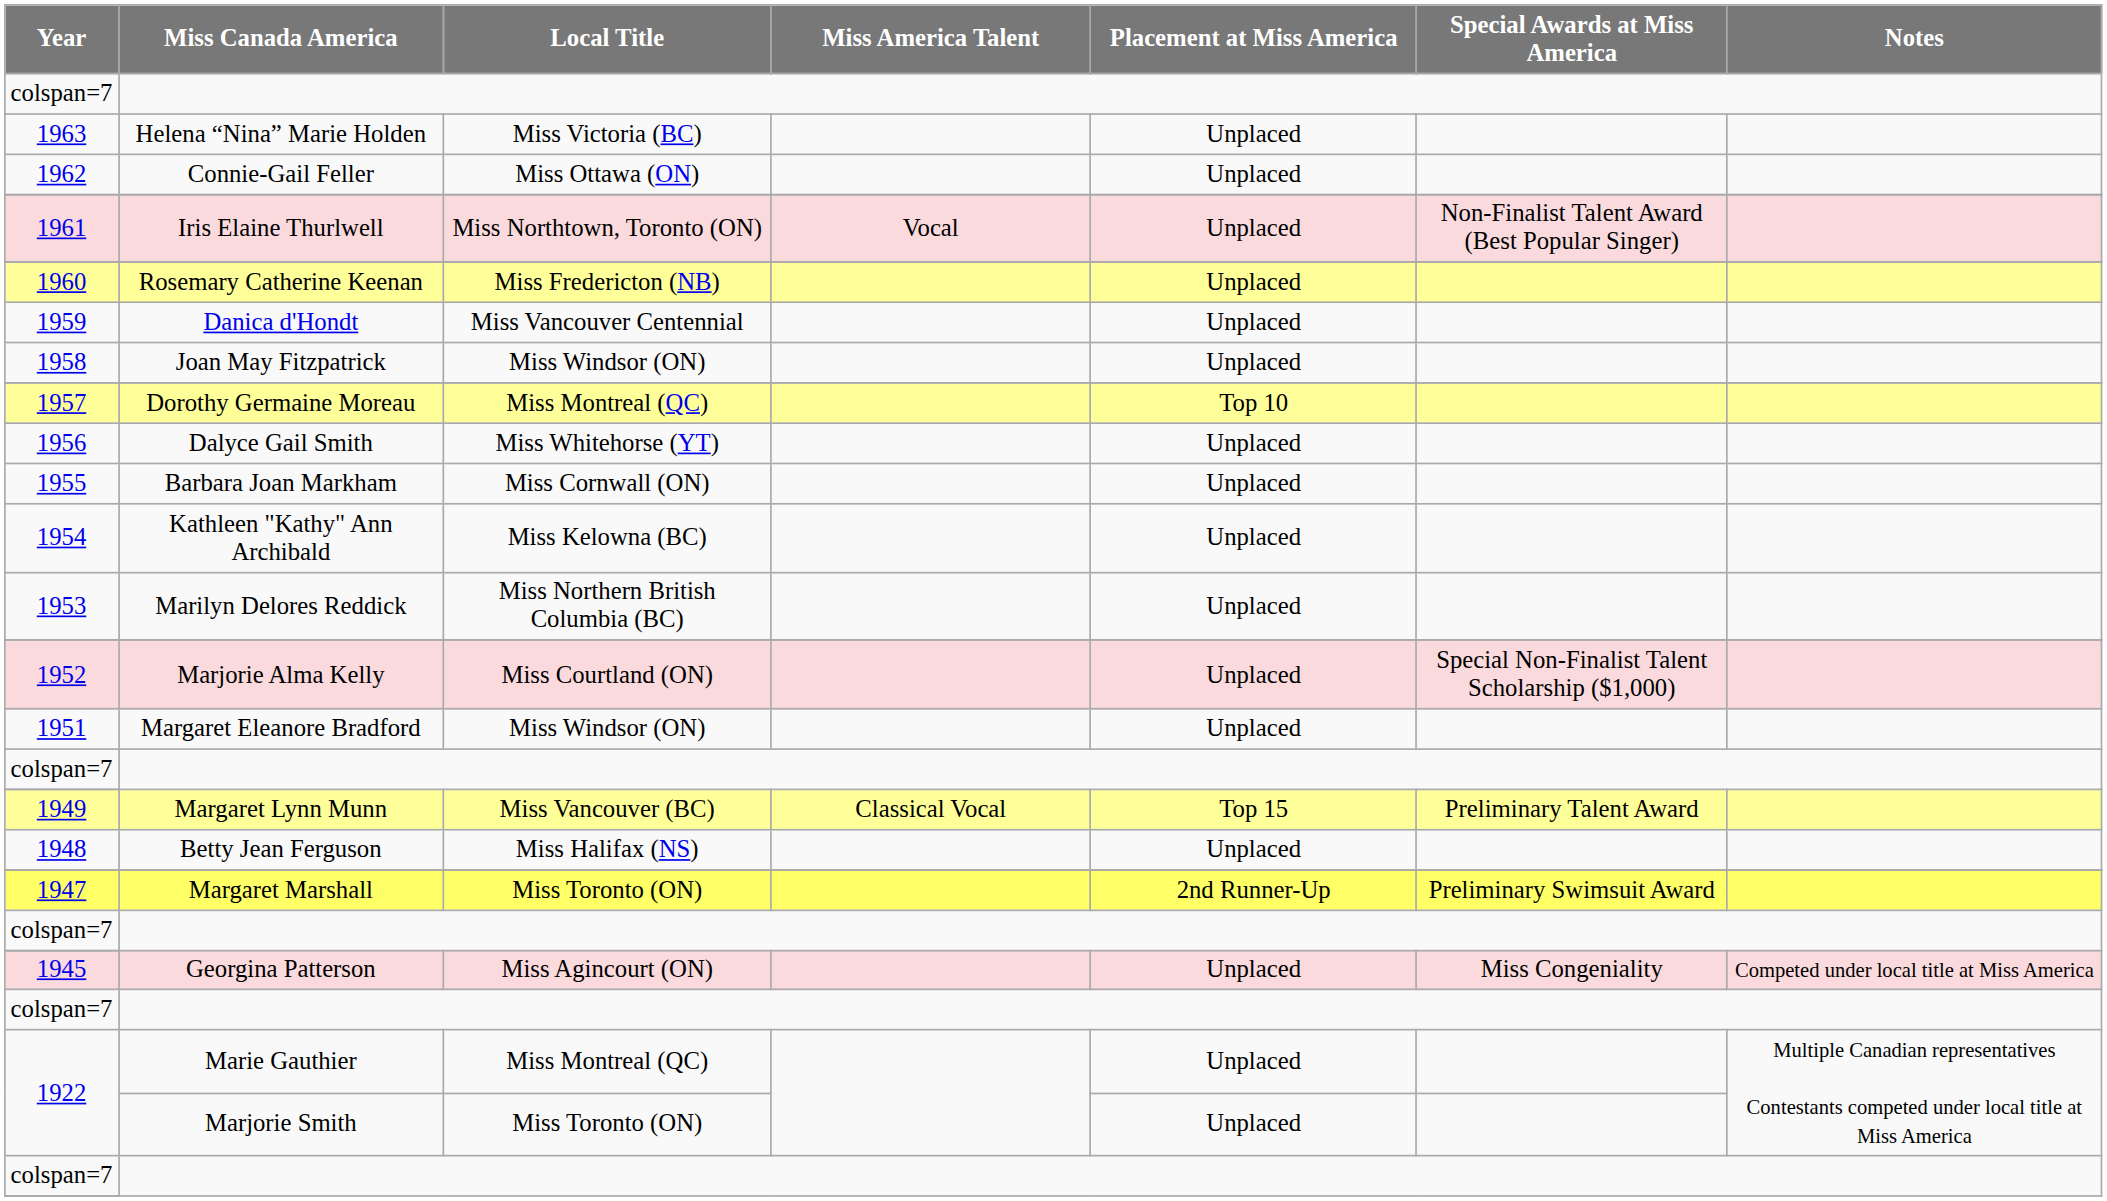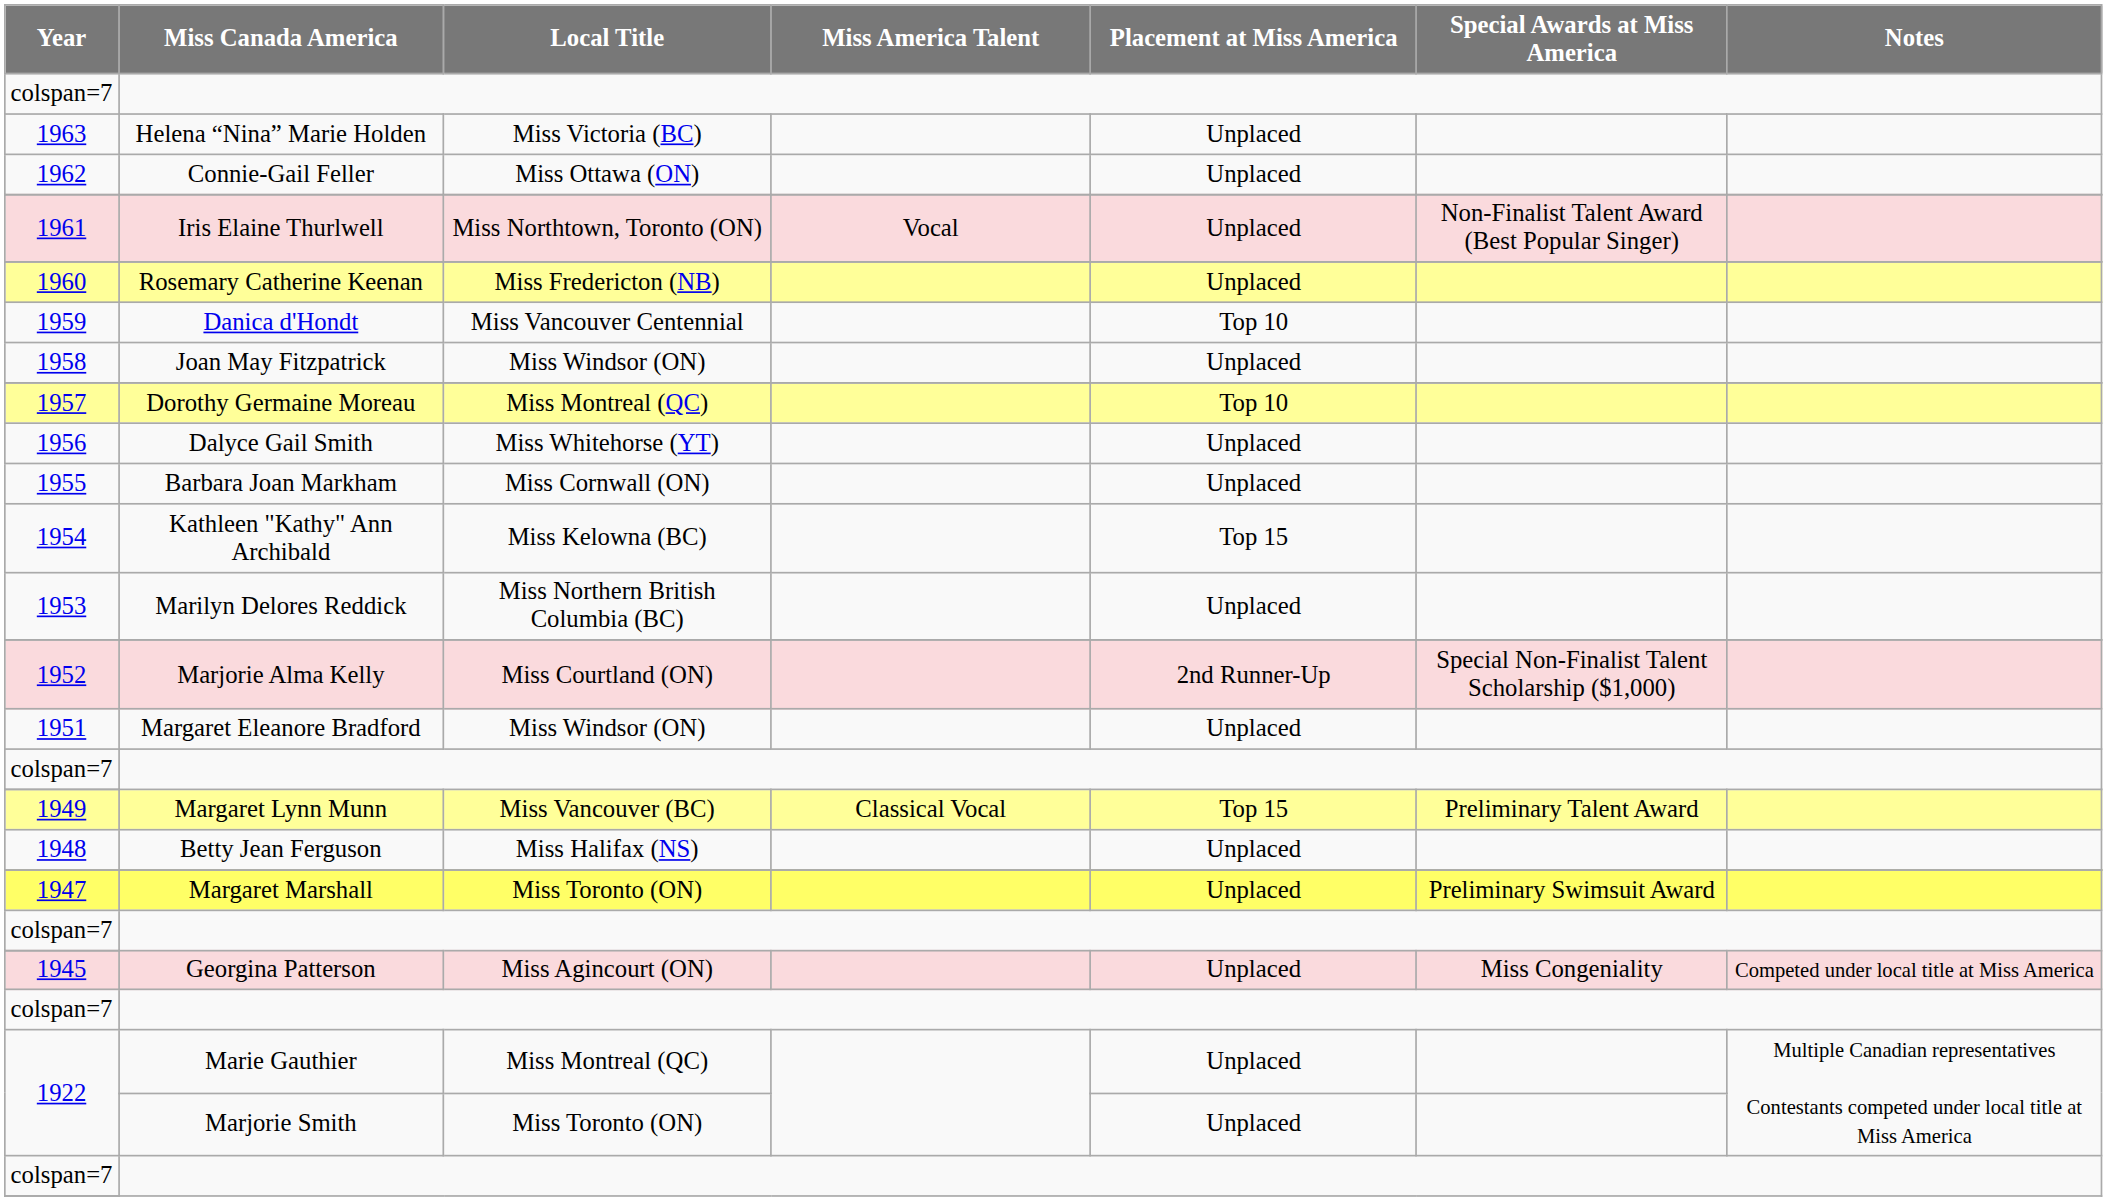(1254, 322) Unplaced -> (1254, 322) Top 10
(1254, 536) Unplaced -> (1254, 536) Top 15
(1254, 674) Unplaced -> (1254, 674) 2nd Runner-Up
(1254, 889) 2nd Runner-Up -> (1254, 889) Unplaced
